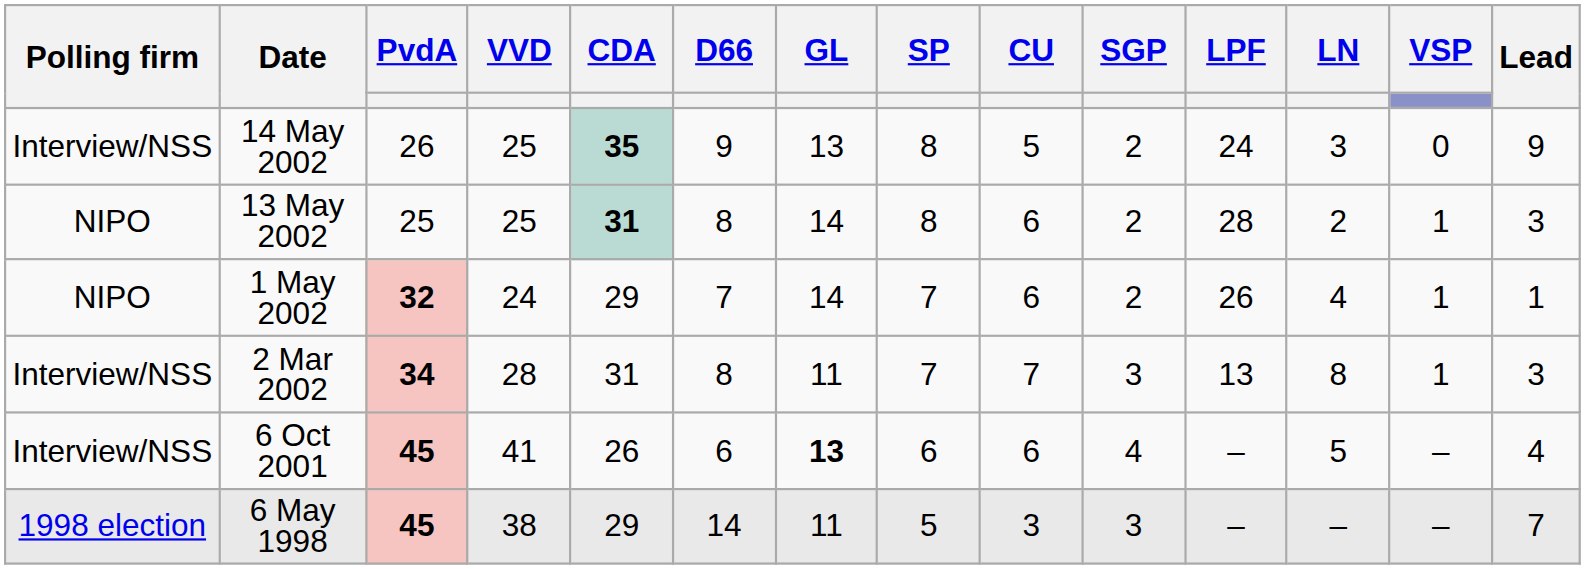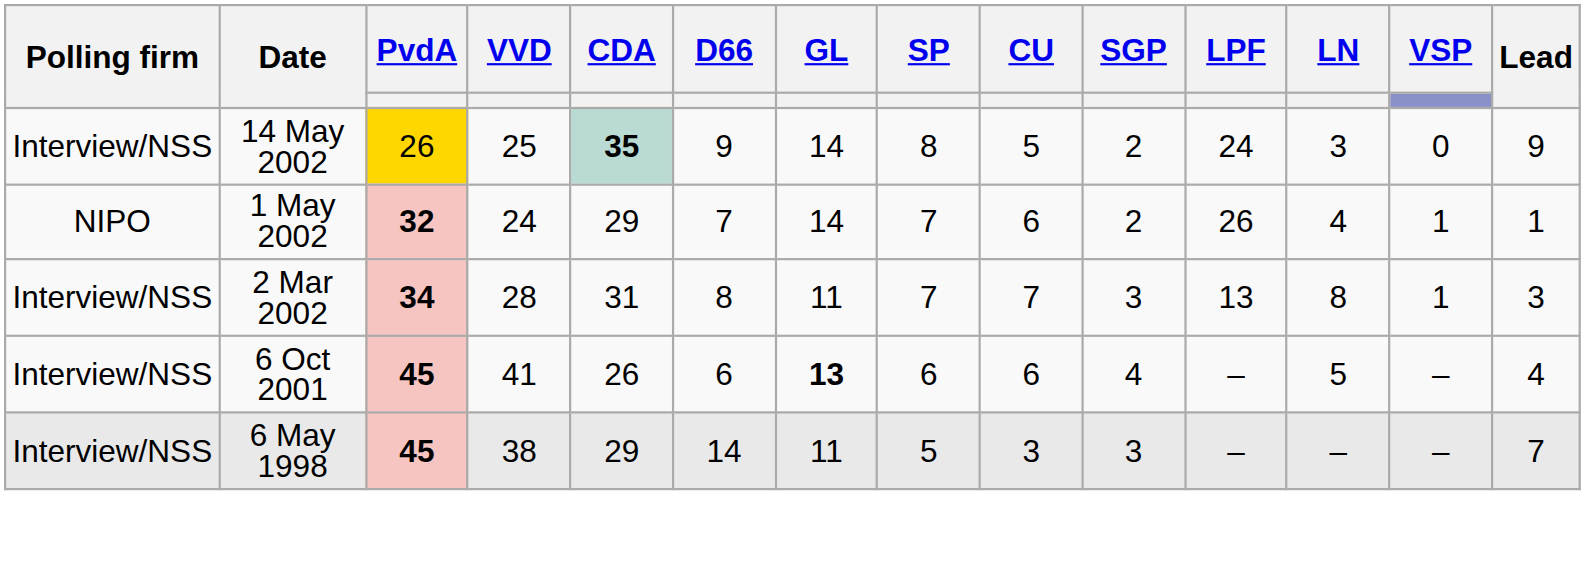(417, 146) no background -> (417, 146) gold background
(826, 146) 13 -> (826, 146) 14
- row: (293, 222)
(112, 526) 1998 election -> (112, 450) Interview/NSS
